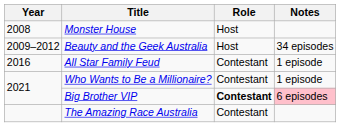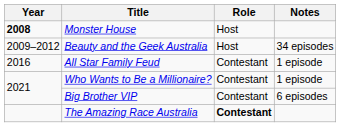(19, 29) normal -> (19, 29) bold
(244, 96) bold -> (242, 96) normal
(302, 96) pink background -> (302, 96) no background
(242, 113) normal -> (244, 113) bold
